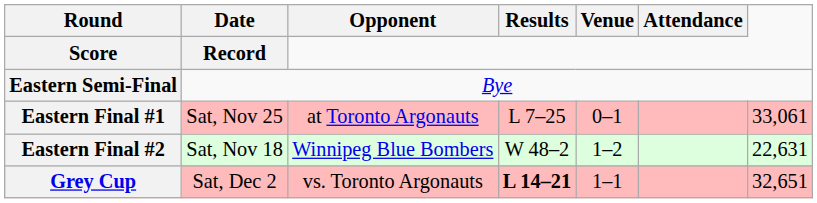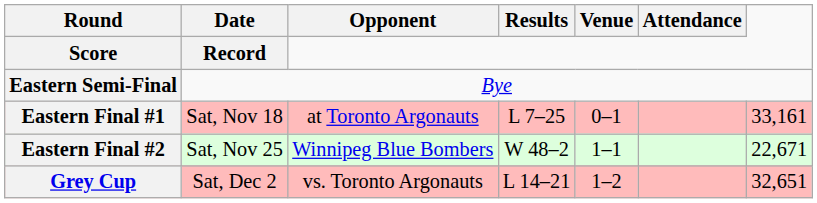(235, 117) Sat, Nov 25 -> (235, 117) Sat, Nov 18
(780, 117) 33,061 -> (779, 117) 33,161
(235, 149) Sat, Nov 18 -> (235, 149) Sat, Nov 25
(607, 149) 1–2 -> (606, 149) 1–1
(780, 149) 22,631 -> (779, 149) 22,671
(537, 181) bold -> (537, 181) normal
(607, 181) 1–1 -> (606, 181) 1–2
